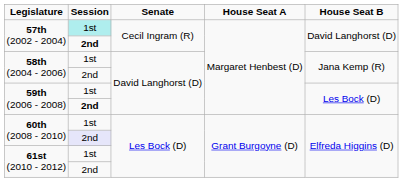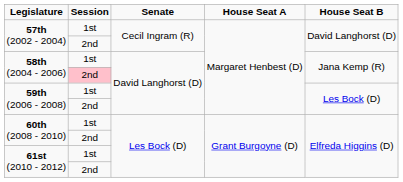(90, 28) paleturquoise background -> (90, 28) no background
(90, 43) bold -> (90, 43) normal
(90, 75) no background -> (90, 75) pink background
(90, 106) bold -> (90, 106) normal
(90, 138) lavender background -> (90, 138) no background
